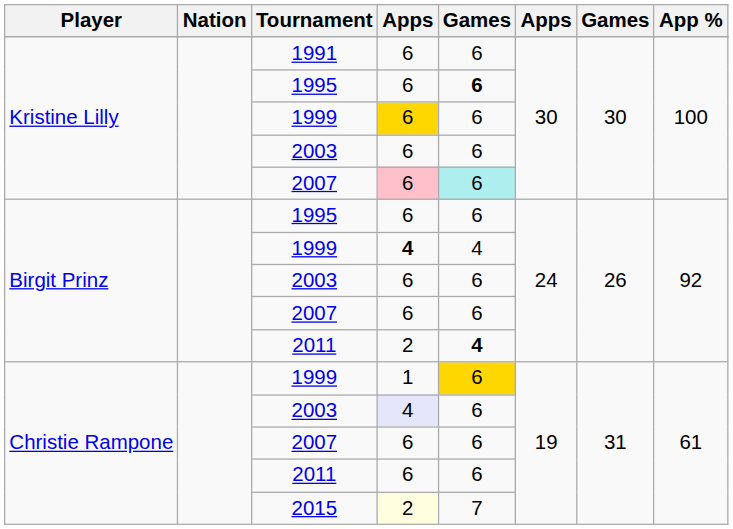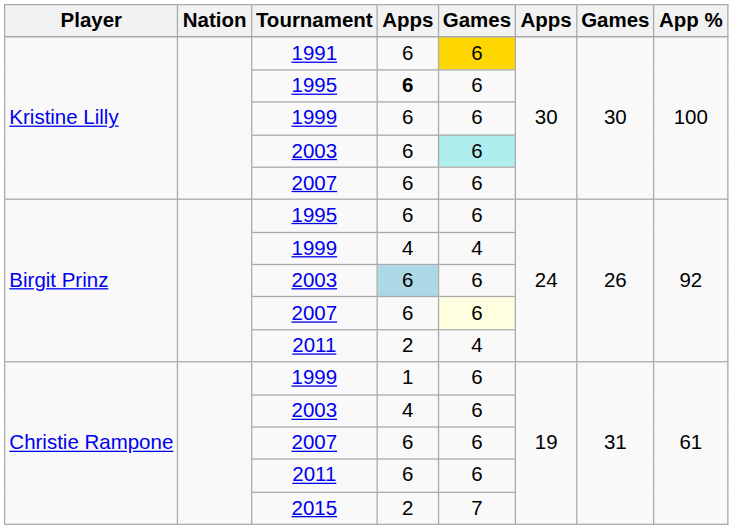(477, 53) no background -> (477, 53) gold background
(408, 85) normal -> (408, 85) bold
(477, 85) bold -> (477, 85) normal
(408, 118) gold background -> (408, 118) no background
(477, 150) no background -> (477, 150) paleturquoise background
(408, 183) pink background -> (408, 183) no background
(477, 183) paleturquoise background -> (477, 183) no background
(408, 248) bold -> (408, 248) normal
(408, 280) no background -> (408, 280) lightblue background
(477, 313) no background -> (477, 313) lightyellow background
(477, 345) bold -> (477, 345) normal
(477, 378) gold background -> (477, 378) no background
(408, 410) lavender background -> (408, 410) no background
(408, 507) lightyellow background -> (408, 507) no background
